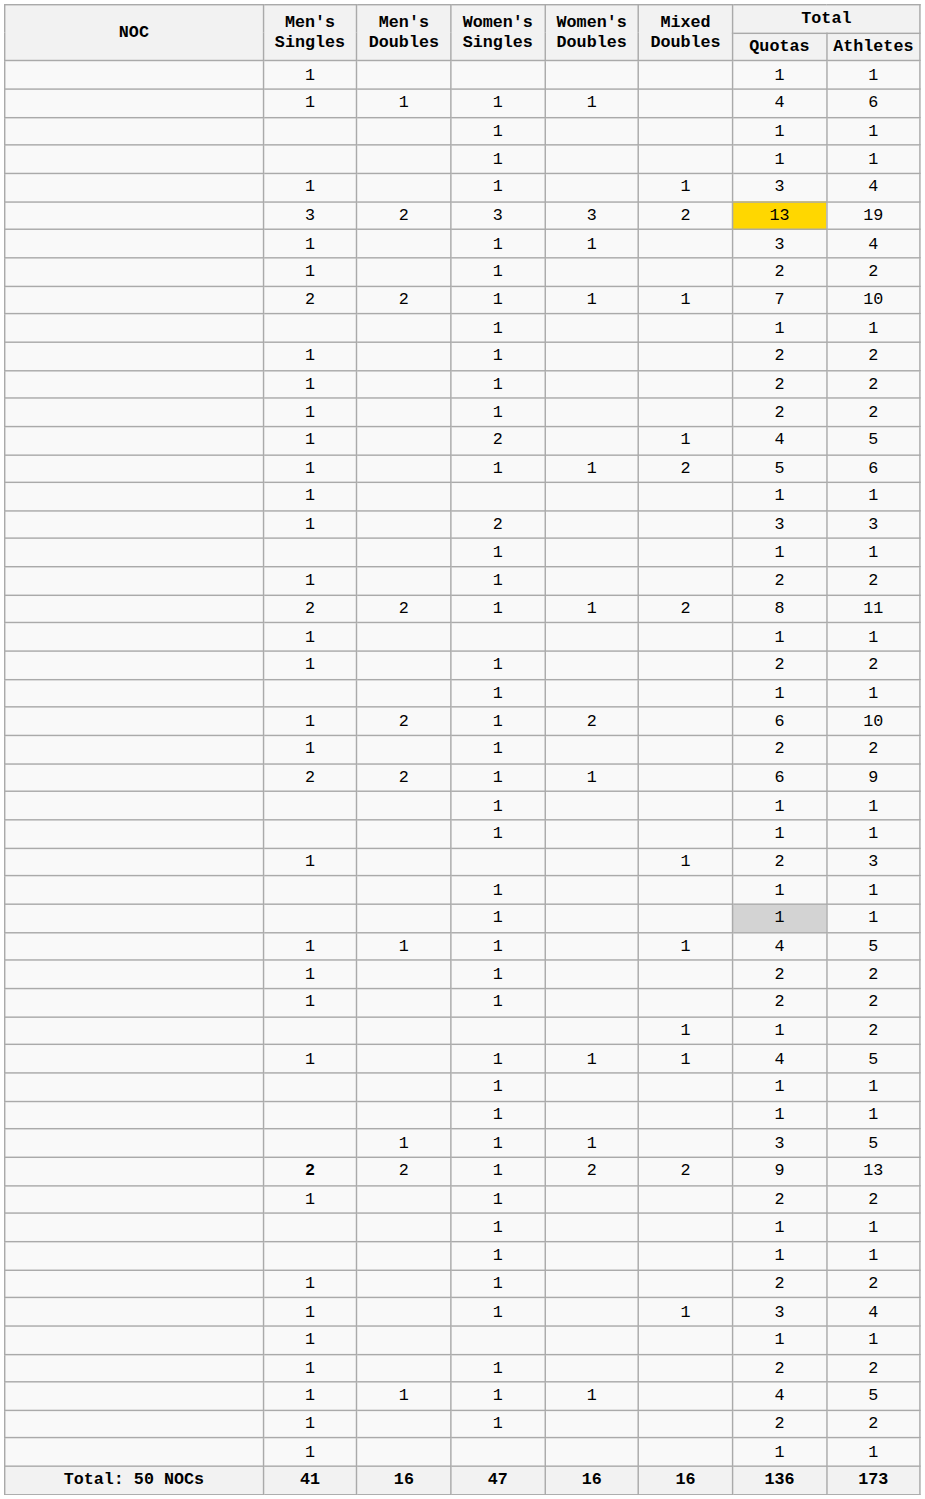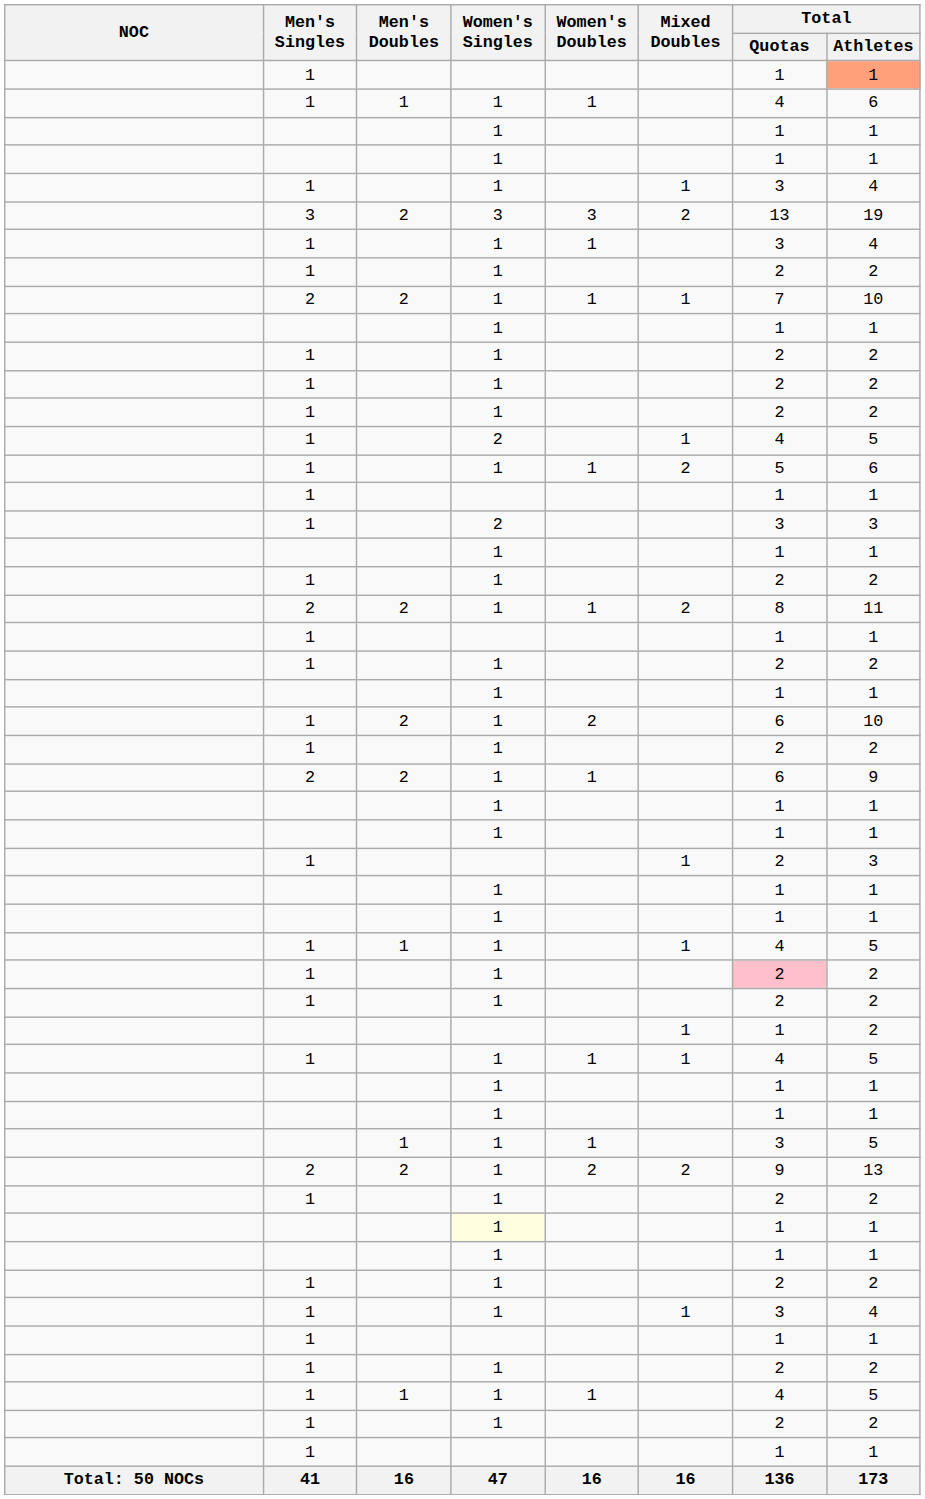(873, 75) no background -> (873, 75) lightsalmon background
(779, 215) gold background -> (779, 215) no background
(779, 918) lightgrey background -> (779, 918) no background
(779, 974) no background -> (779, 974) pink background
(310, 1171) bold -> (310, 1171) normal
(498, 1227) no background -> (498, 1227) lightyellow background
